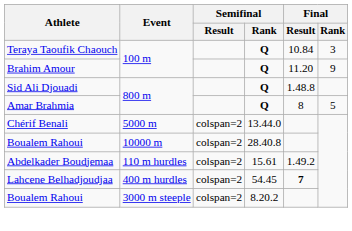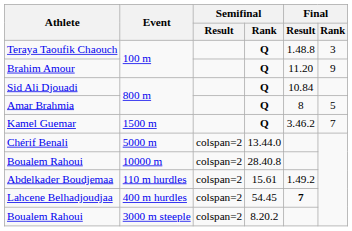(301, 50) 10.84 -> (301, 50) 1.48.8
(301, 87) 1.48.8 -> (301, 87) 10.84
+ row: (41, 124)
